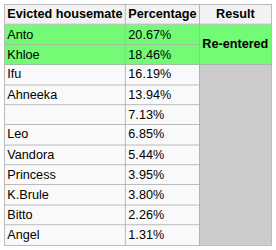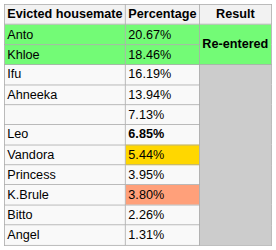(146, 134) normal -> (146, 134) bold
(146, 154) no background -> (146, 154) gold background
(146, 194) no background -> (146, 194) lightsalmon background
